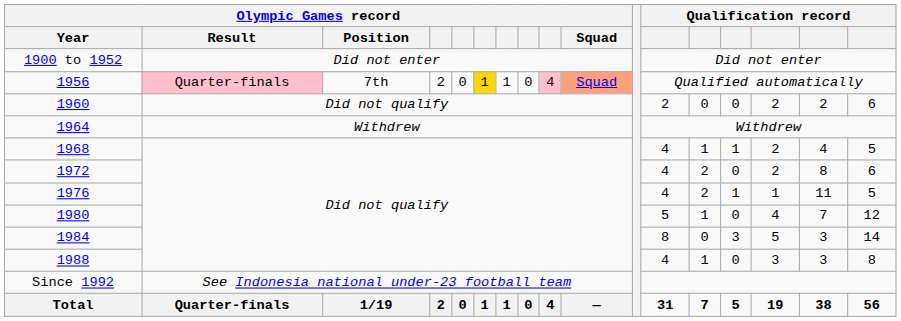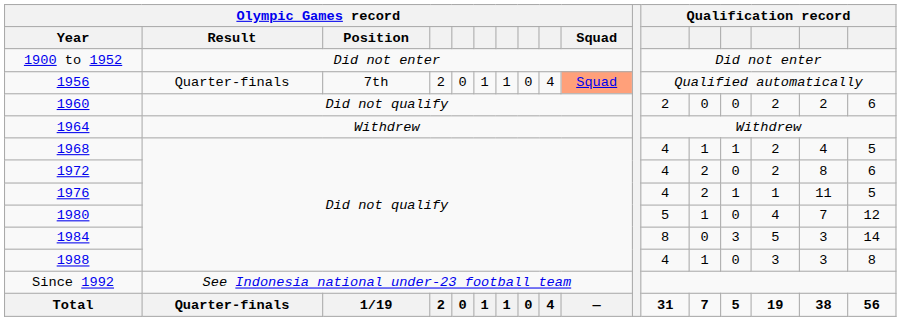(232, 82) pink background -> (232, 82) no background
(485, 82) gold background -> (485, 82) no background
(550, 82) pink background -> (550, 82) no background
